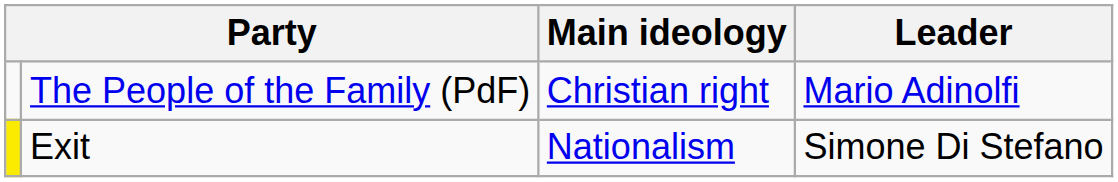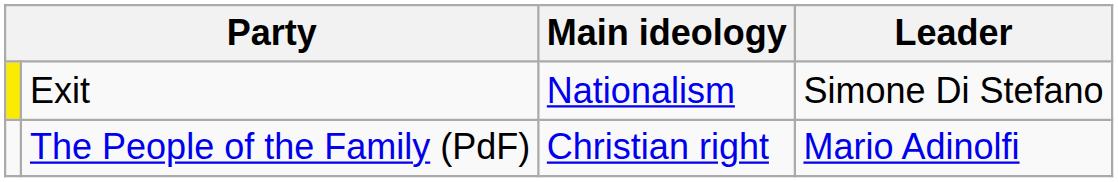rows swapped: (280, 90) <-> (60, 147)
